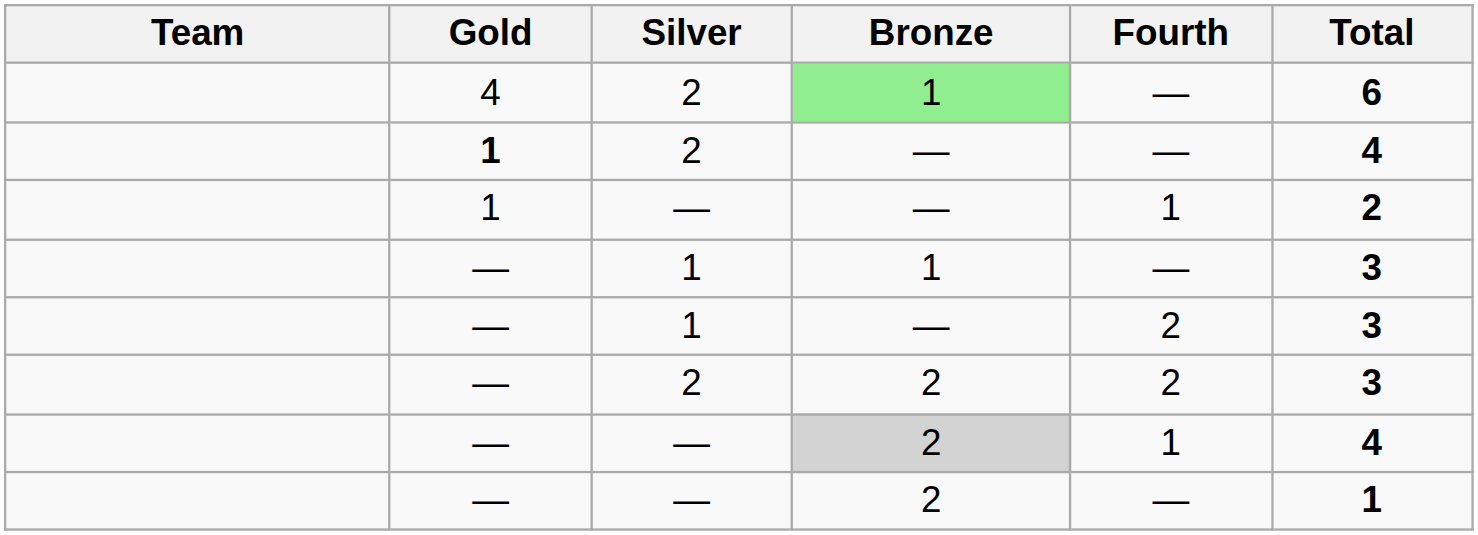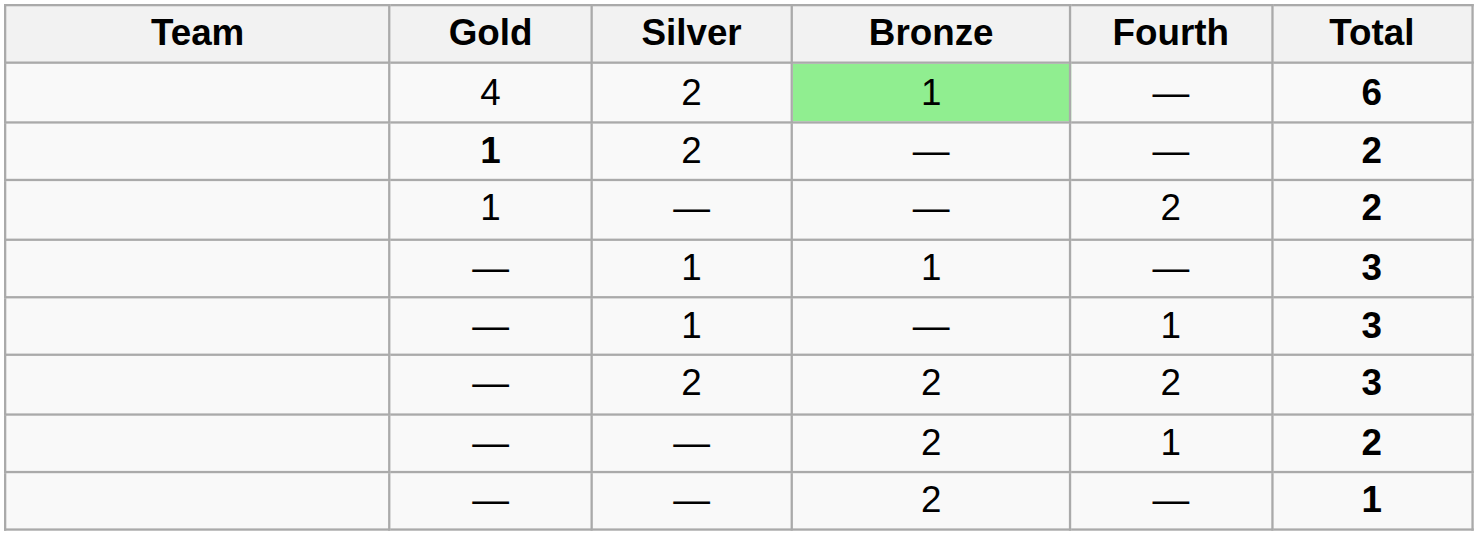(1372, 150) 4 -> (1372, 150) 2
(1171, 208) 1 -> (1171, 208) 2
(1171, 325) 2 -> (1171, 325) 1
(931, 442) lightgrey background -> (931, 442) no background
(1372, 442) 4 -> (1372, 442) 2
